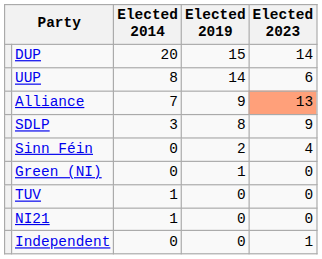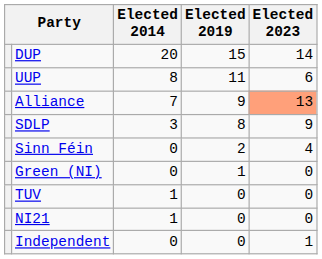(237, 80) 14 -> (237, 80) 11
